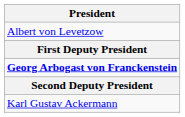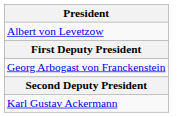(92, 67) bold -> (86, 67) normal
